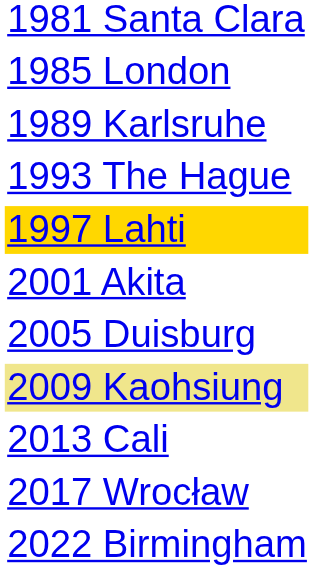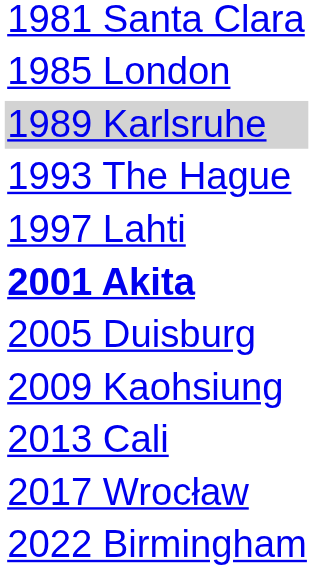(137, 124) no background -> (137, 124) lightgrey background
(96, 229) gold background -> (96, 229) no background
(96, 281) normal -> (101, 281) bold
(145, 387) khaki background -> (145, 387) no background
